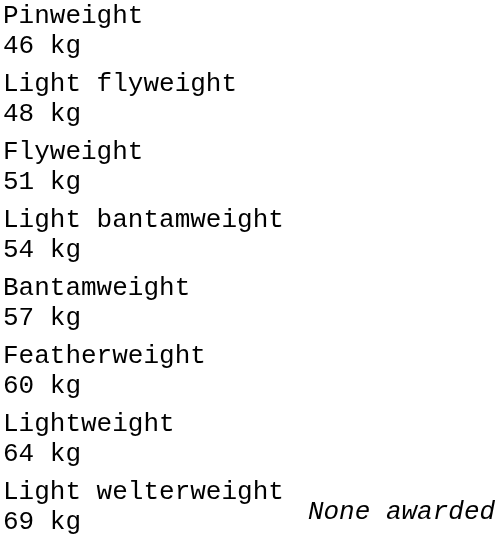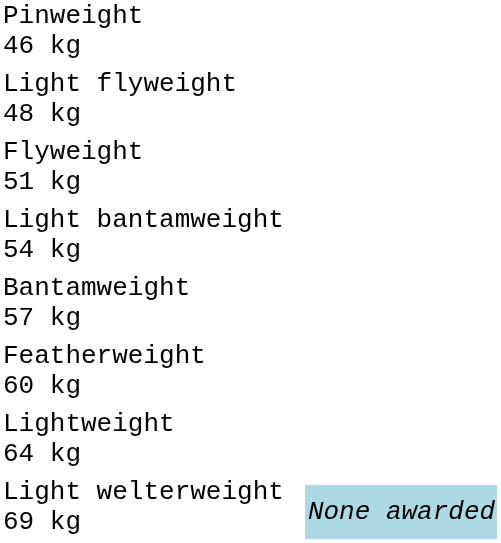(402, 512) no background -> (402, 512) lightblue background
